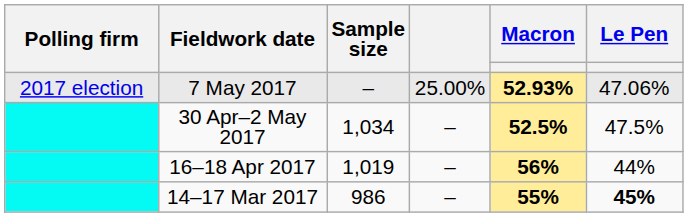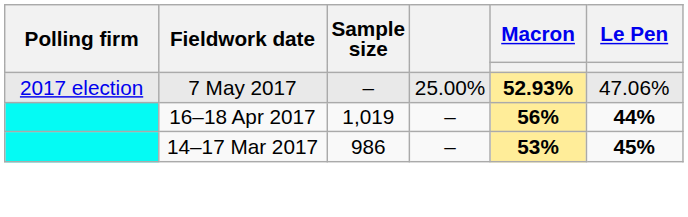- row: (242, 127)
(634, 167) normal -> (634, 117) bold
(538, 197) 55% -> (538, 147) 53%
